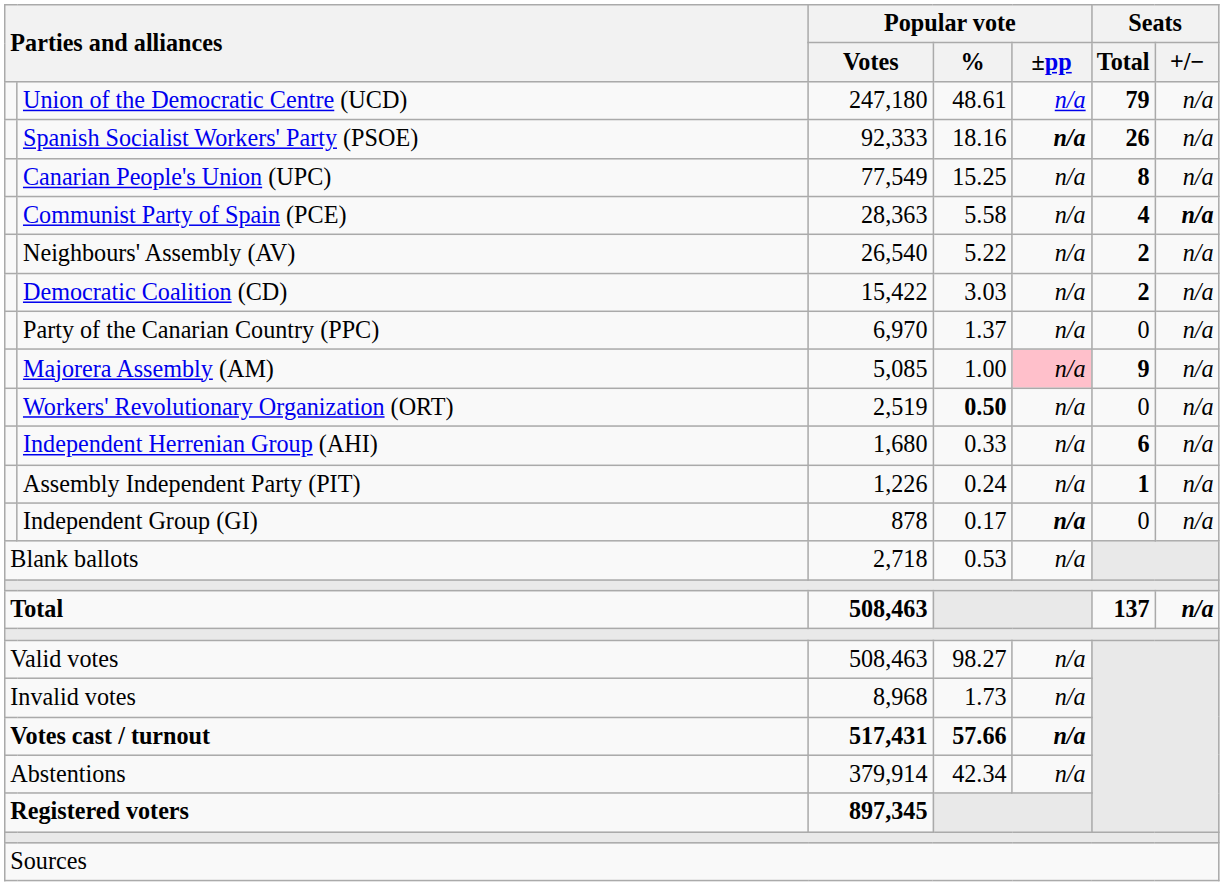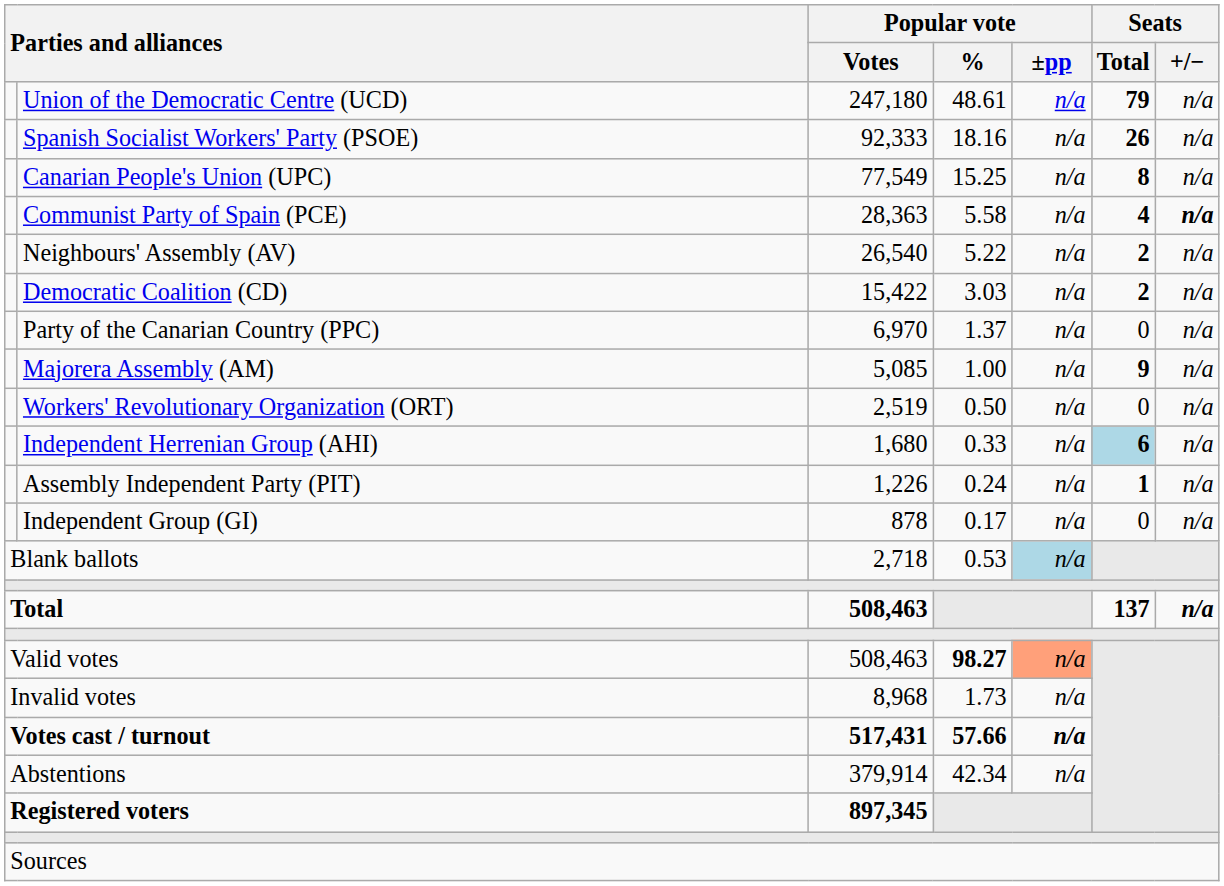(1070, 138) bold -> (1070, 138) normal
(1070, 368) pink background -> (1070, 368) no background
(985, 406) bold -> (985, 406) normal
(1144, 445) no background -> (1144, 445) lightblue background
(1070, 521) bold -> (1070, 521) normal
(1070, 560) no background -> (1070, 560) lightblue background
(979, 658) normal -> (979, 658) bold
(1070, 658) no background -> (1070, 658) lightsalmon background
